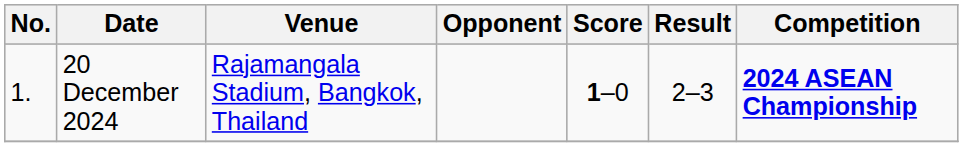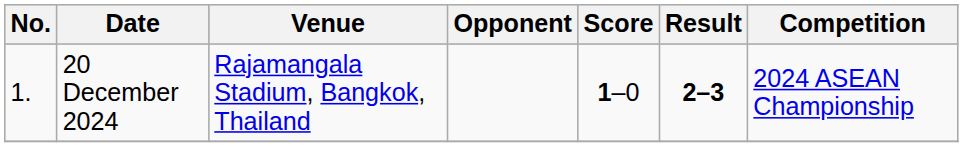(693, 92) normal -> (703, 92) bold
(830, 92) bold -> (834, 92) normal
